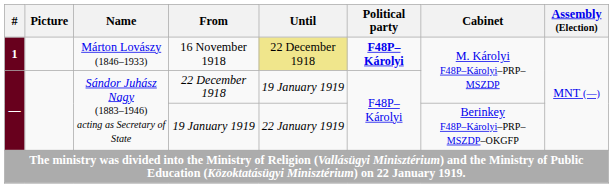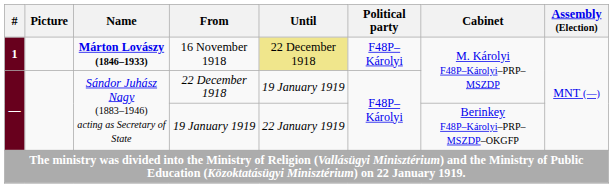(121, 53) normal -> (121, 53) bold
(384, 53) bold -> (384, 53) normal
